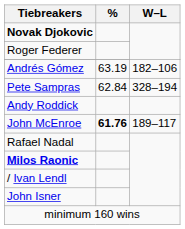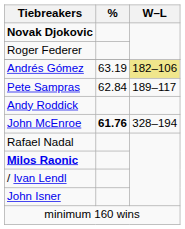(155, 68) no background -> (155, 68) khaki background
(155, 87) 328–194 -> (154, 87) 189–117
(154, 123) 189–117 -> (155, 123) 328–194
